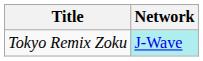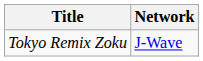(158, 42) paleturquoise background -> (158, 42) no background
